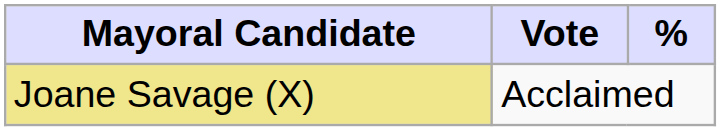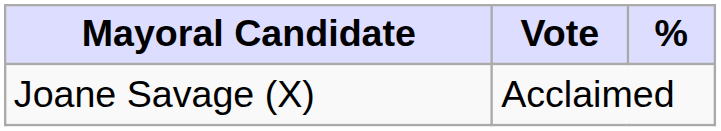(164, 93) khaki background -> (164, 93) no background
